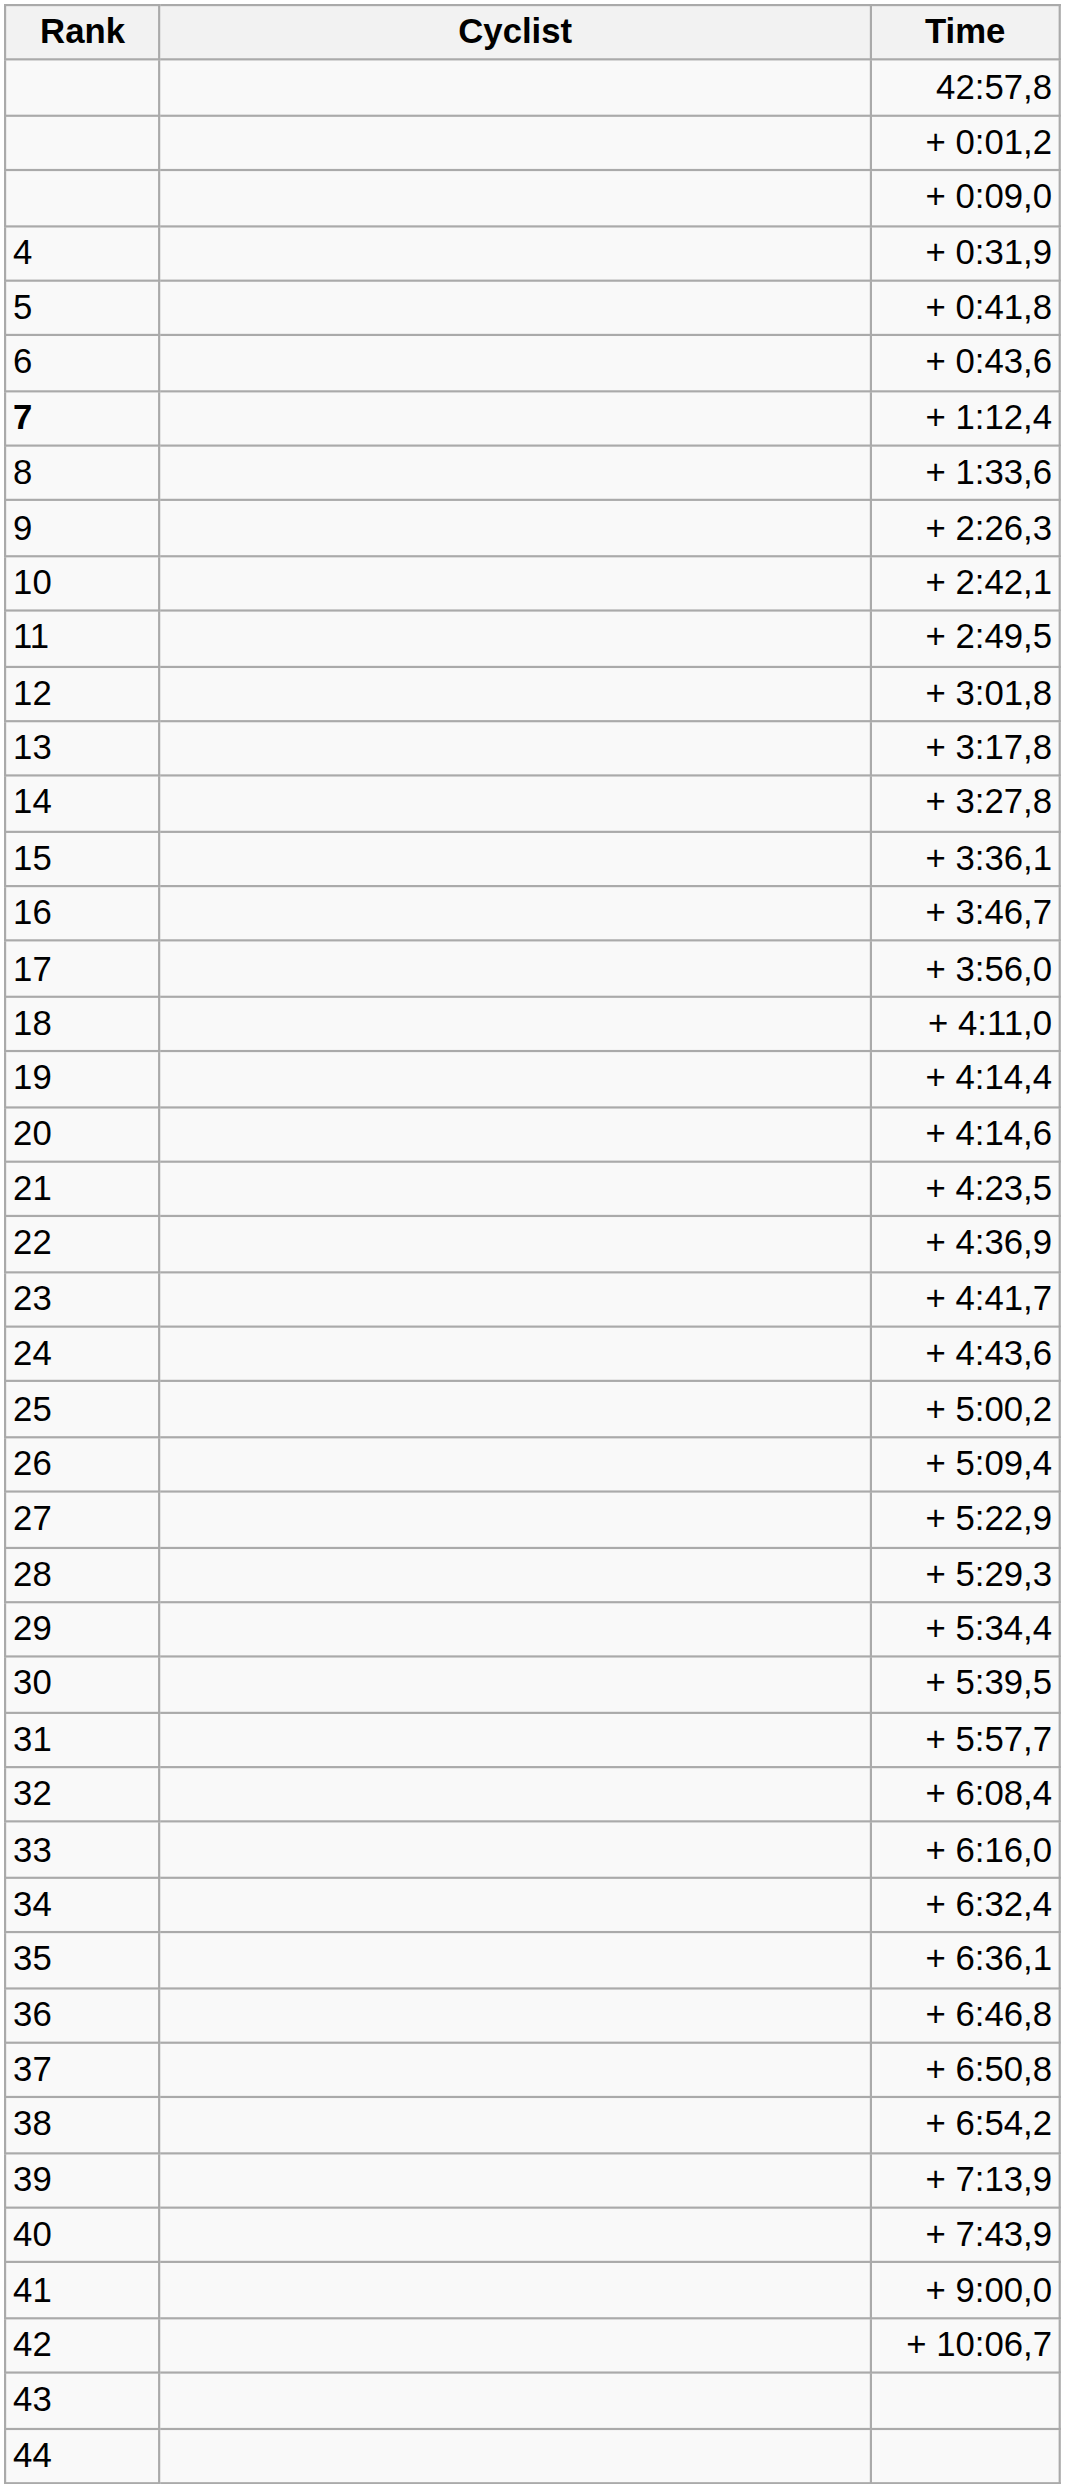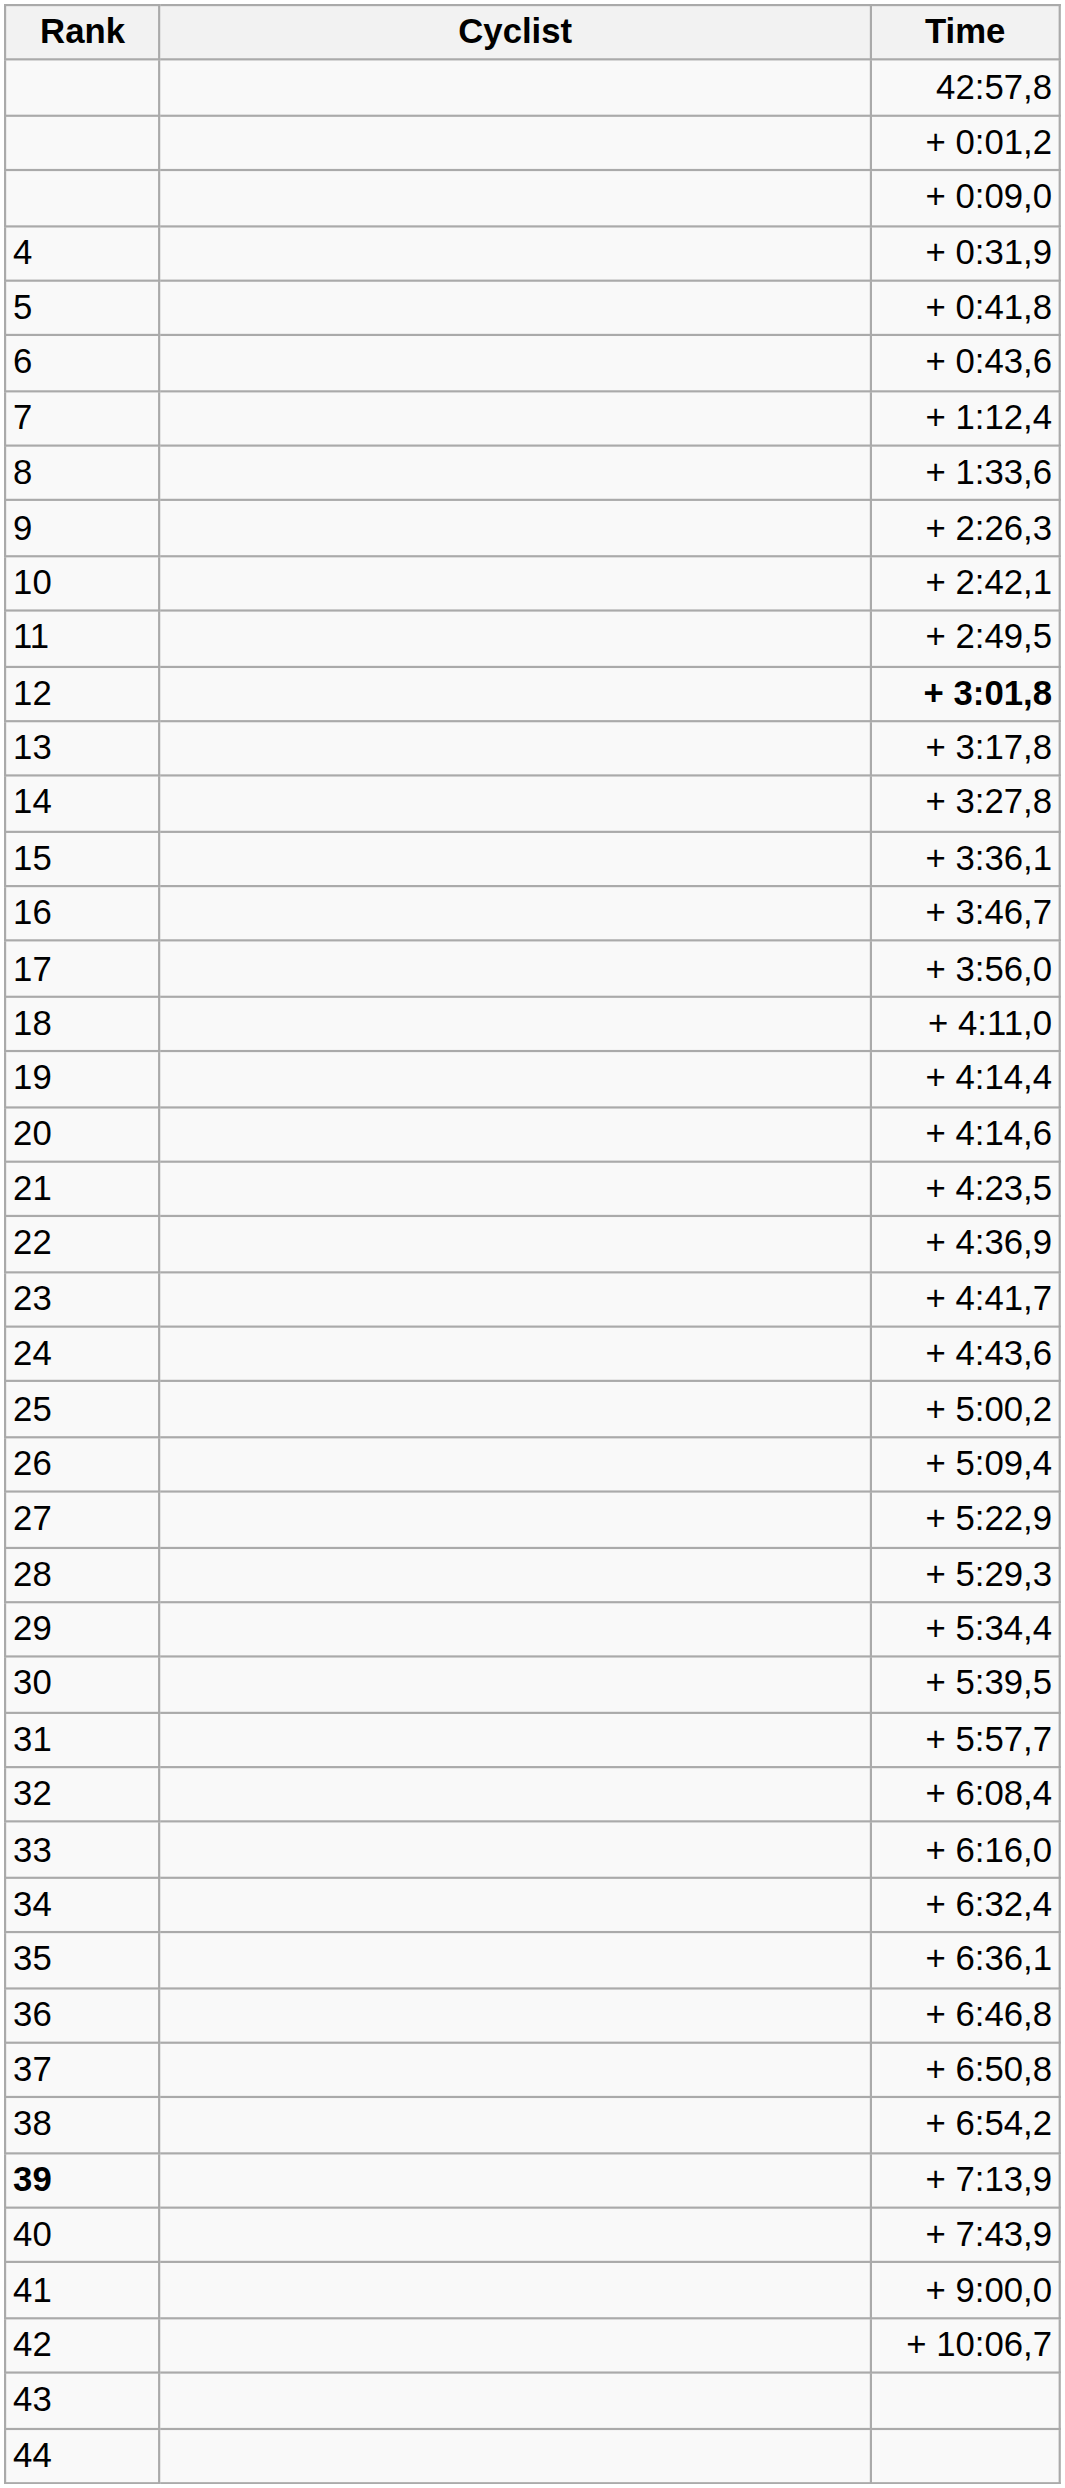(23, 417) bold -> (23, 417) normal
(989, 692) normal -> (988, 692) bold
(32, 2179) normal -> (32, 2179) bold
